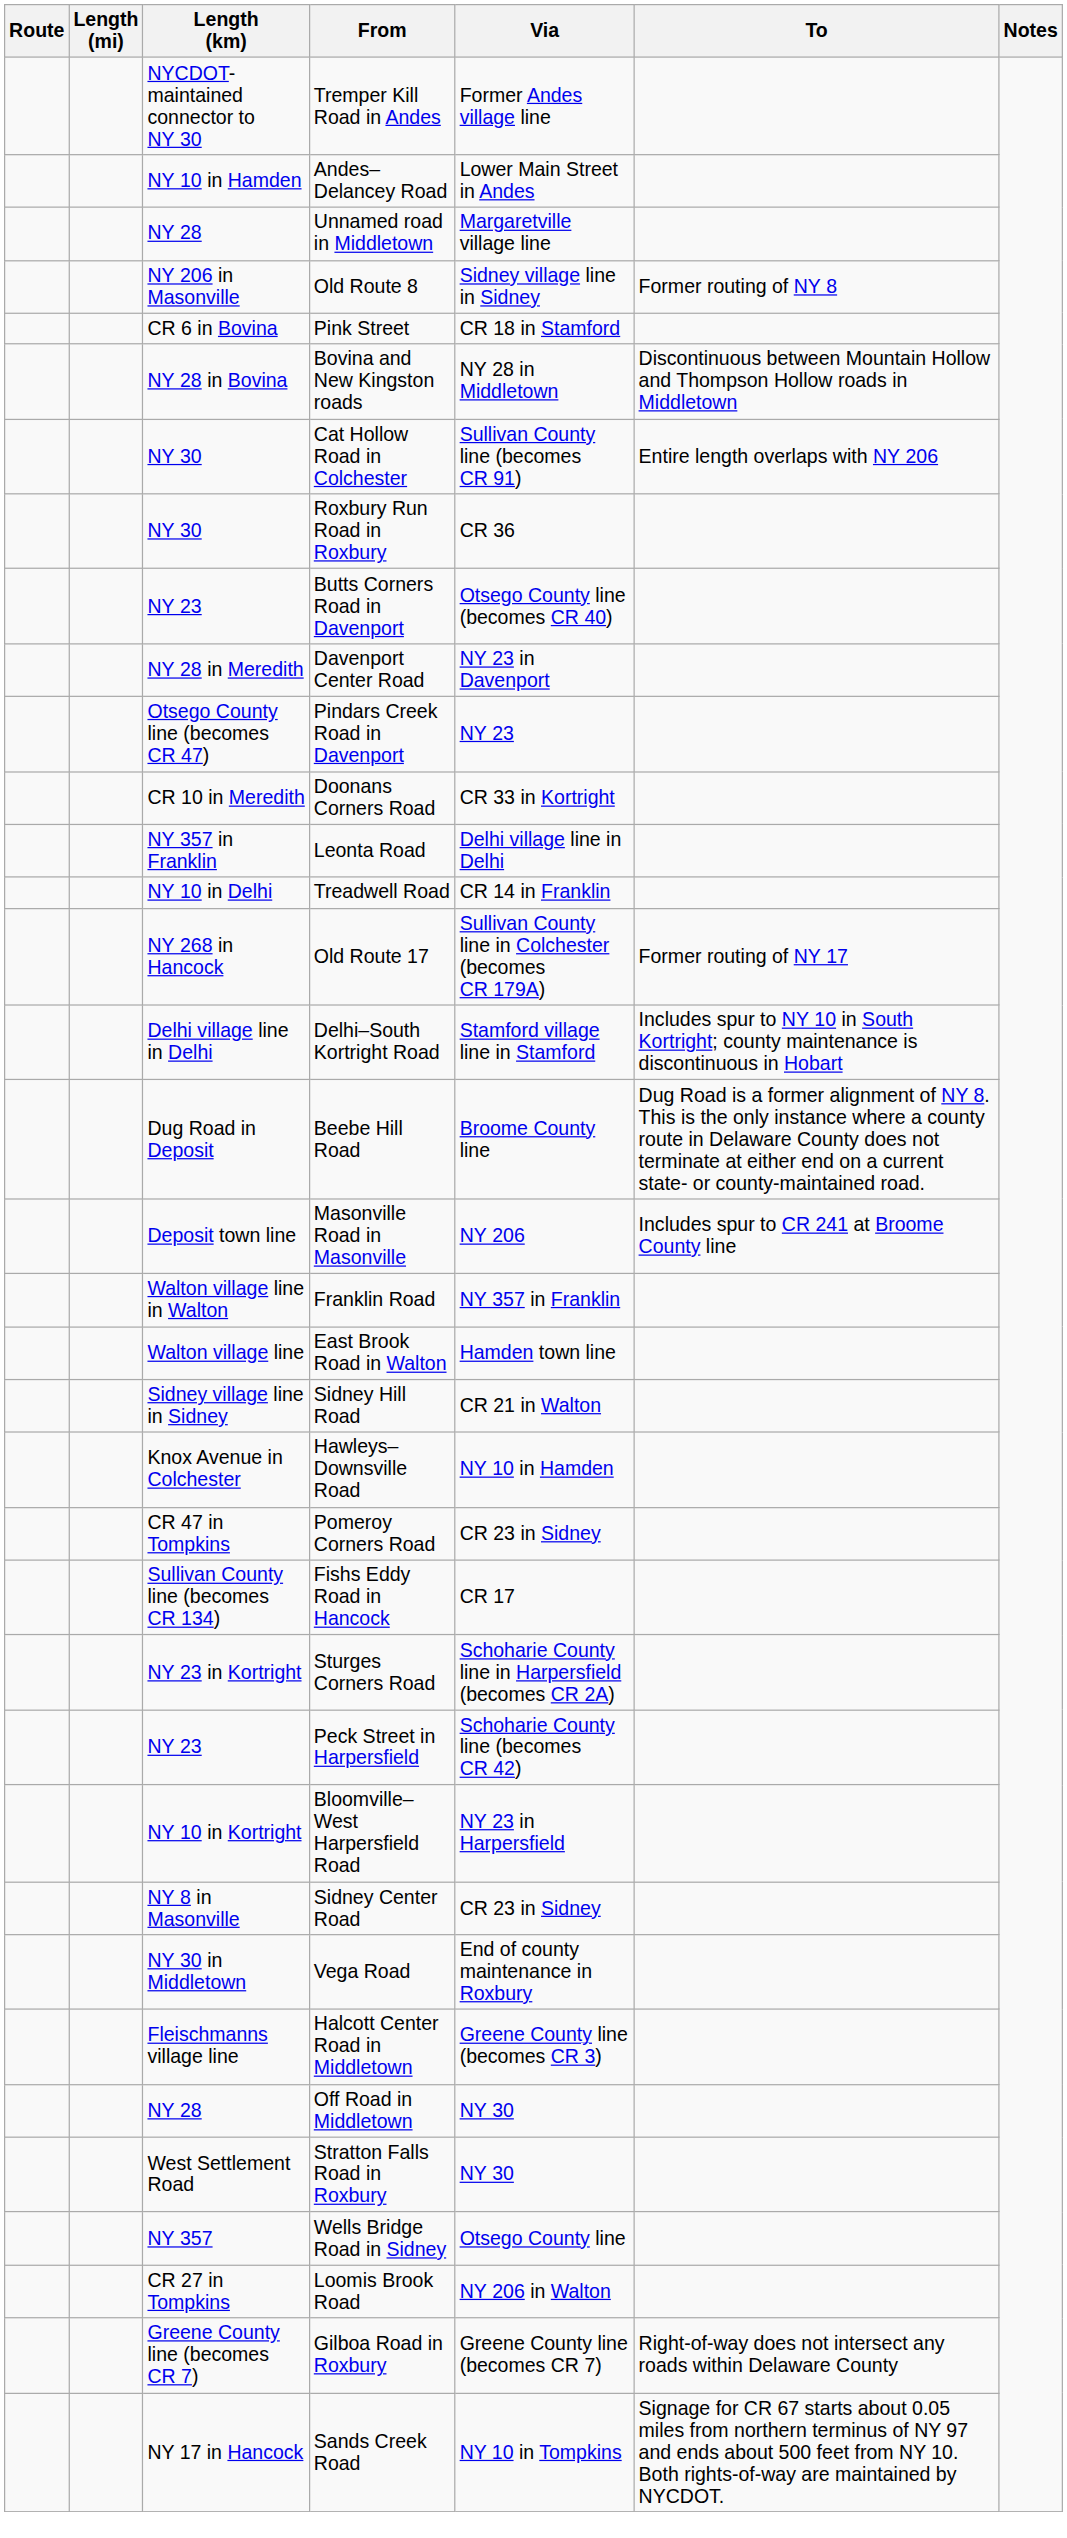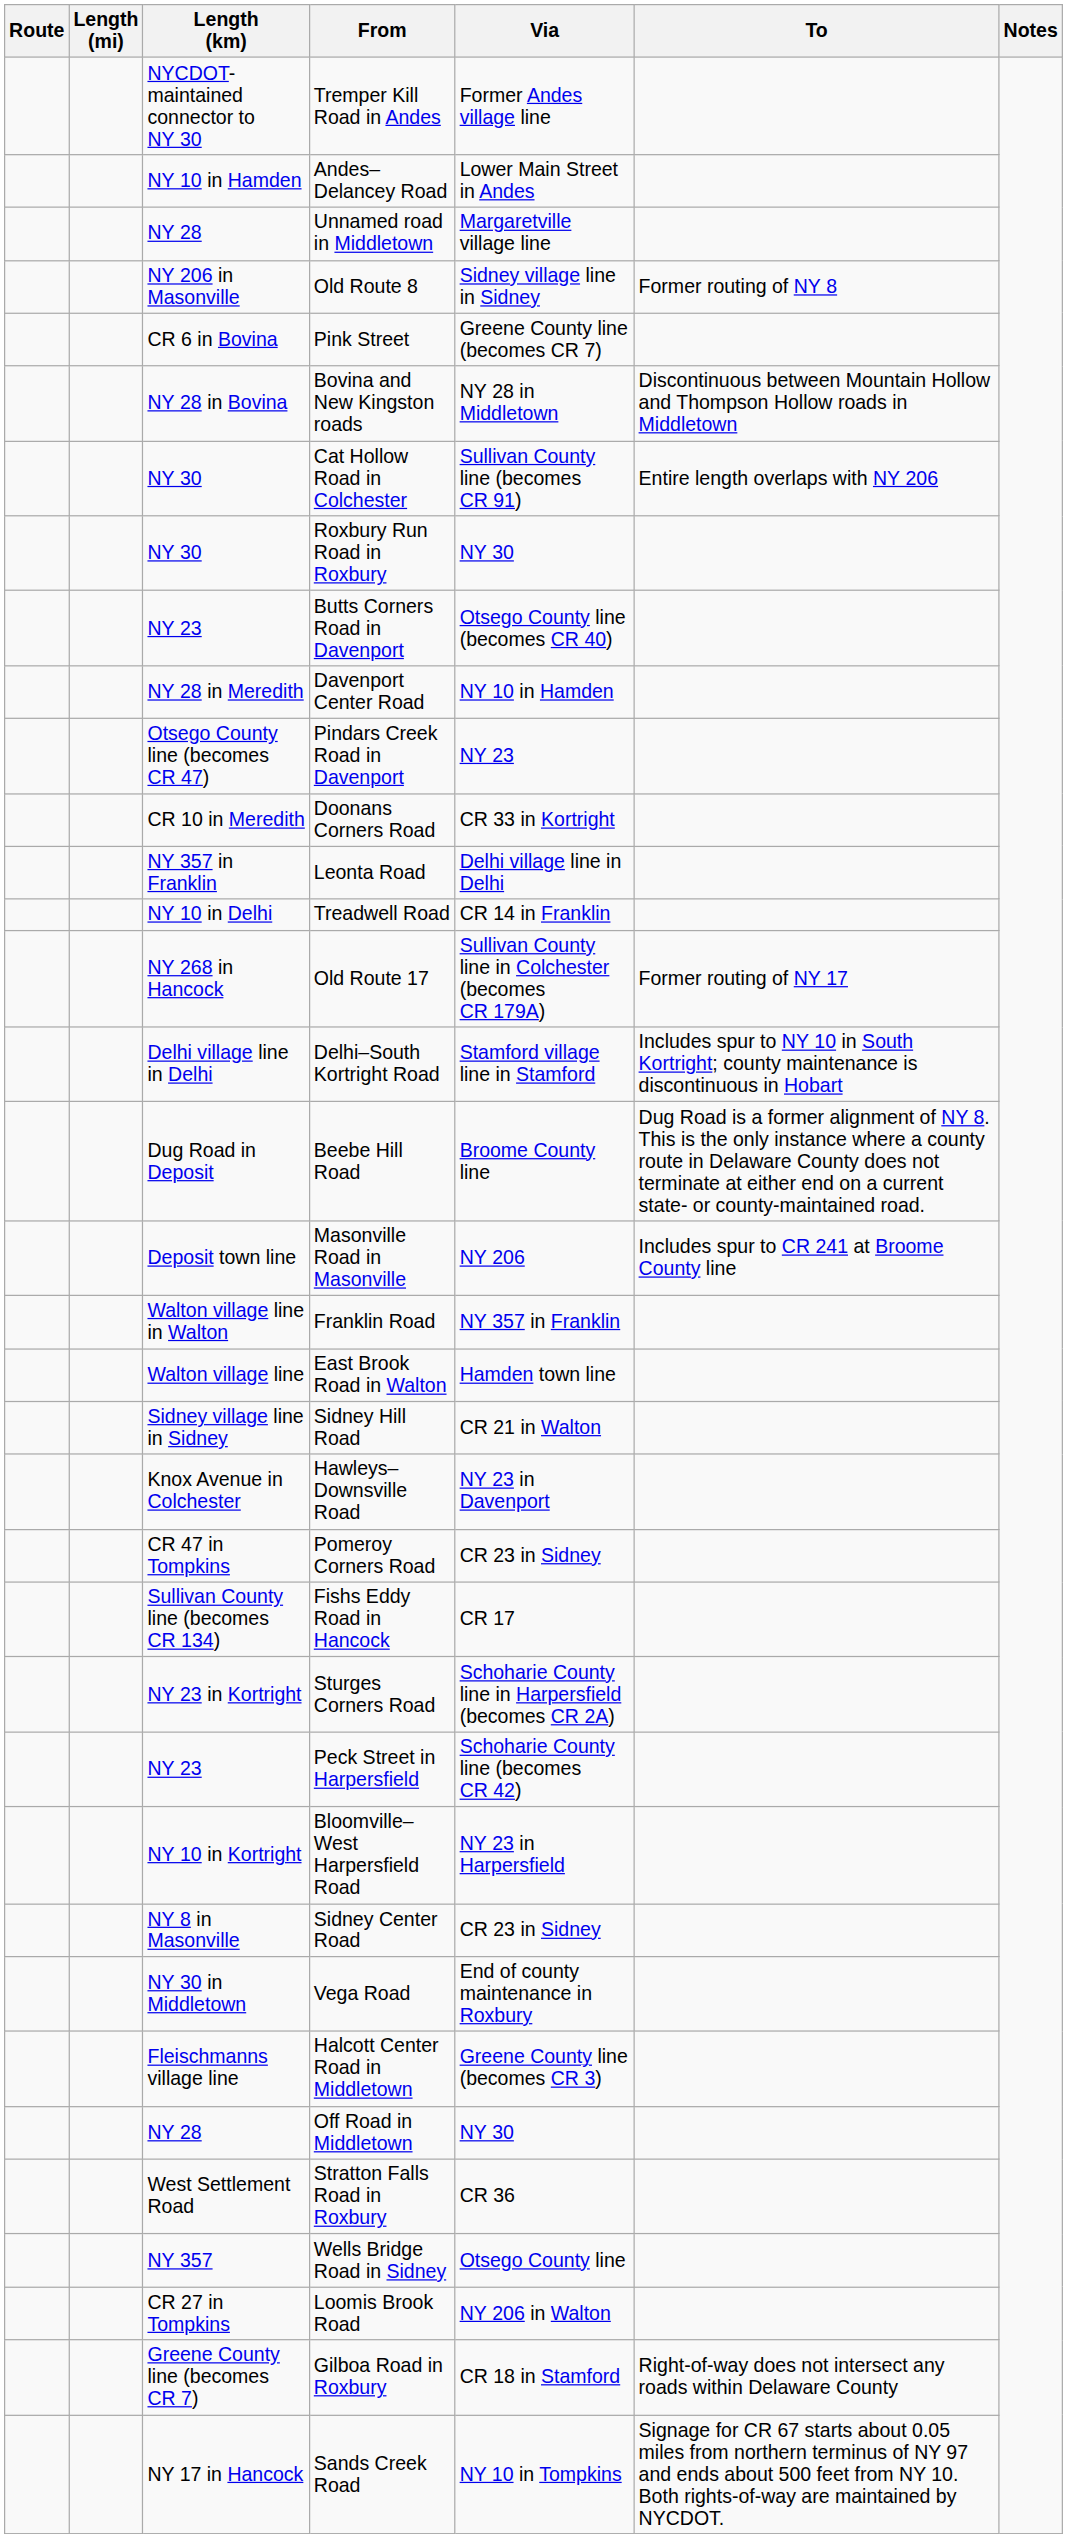(540, 328) CR 18 in Stamford -> (544, 339) Greene County line (becomes CR 7)
(487, 531) CR 36 -> (487, 553) NY 30
(505, 669) NY 23 in Davenport -> (537, 691) NY 10 in Hamden
(537, 1469) NY 10 in Hamden -> (505, 1491) NY 23 in Davenport
(487, 2174) NY 30 -> (487, 2196) CR 36
(544, 2355) Greene County line (becomes CR 7) -> (540, 2377) CR 18 in Stamford
